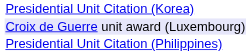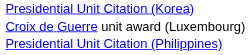(125, 26) lavender background -> (125, 26) no background
